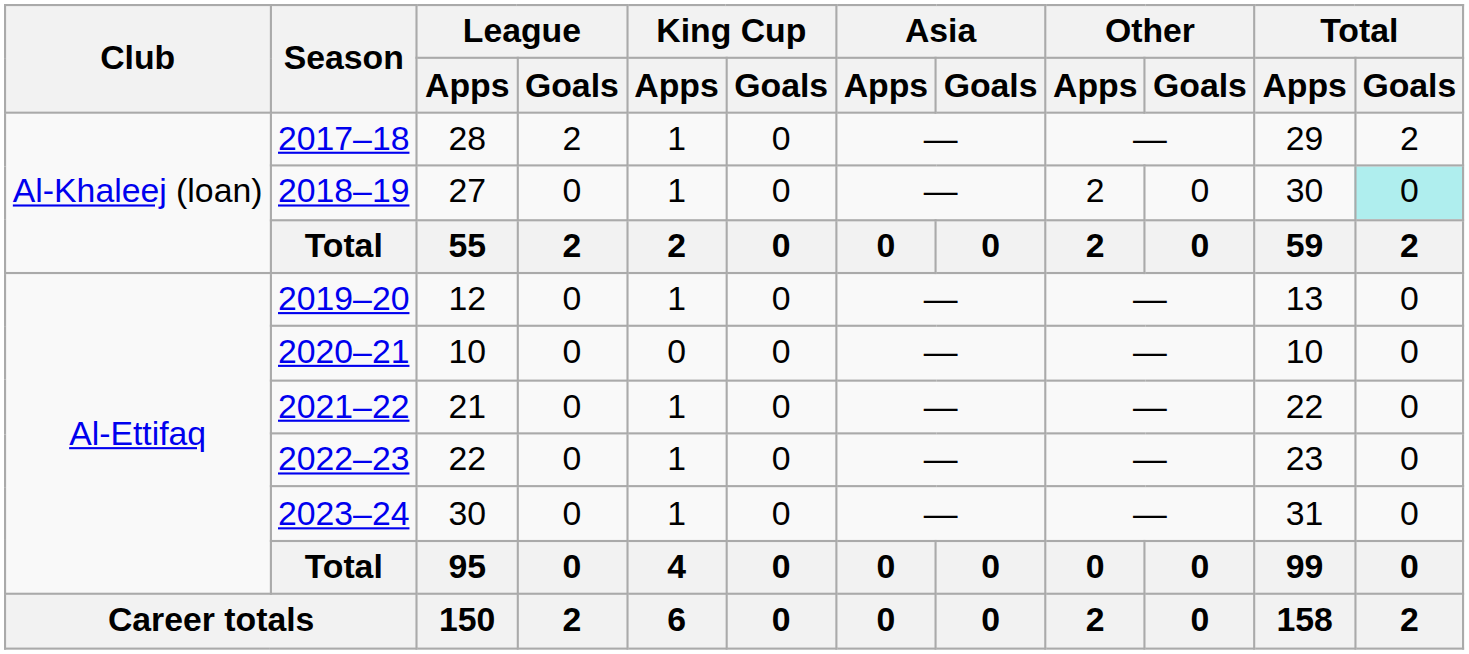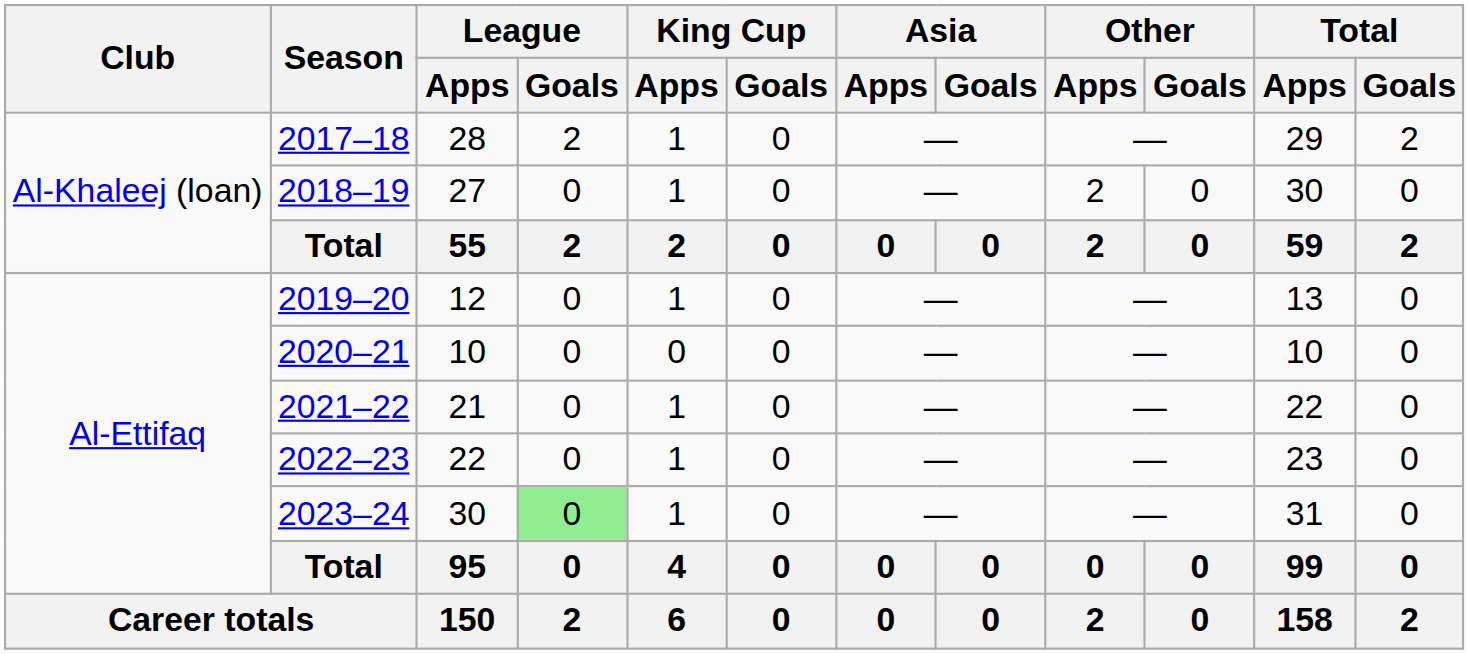(1409, 191) paleturquoise background -> (1409, 191) no background
(572, 513) no background -> (572, 513) lightgreen background
